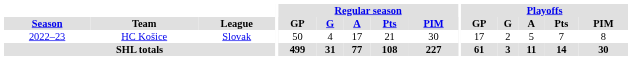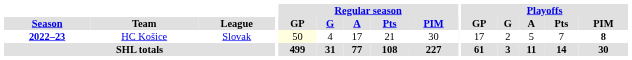(47, 36) normal -> (47, 36) bold
(297, 36) no background -> (297, 36) lightyellow background
(603, 36) normal -> (603, 36) bold
